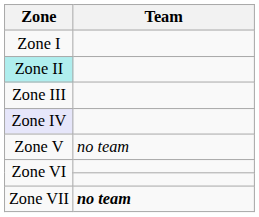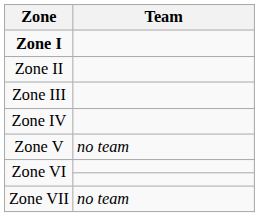(39, 43) normal -> (39, 43) bold
(39, 69) paleturquoise background -> (39, 69) no background
(39, 120) lavender background -> (39, 120) no background
(104, 198) bold -> (103, 198) normal
